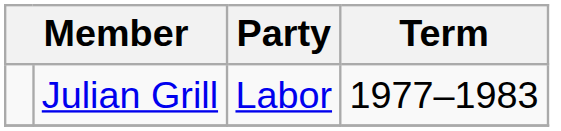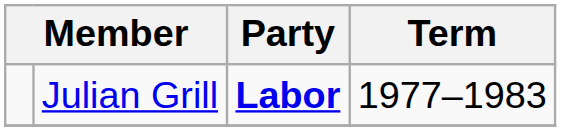(284, 94) normal -> (288, 94) bold
